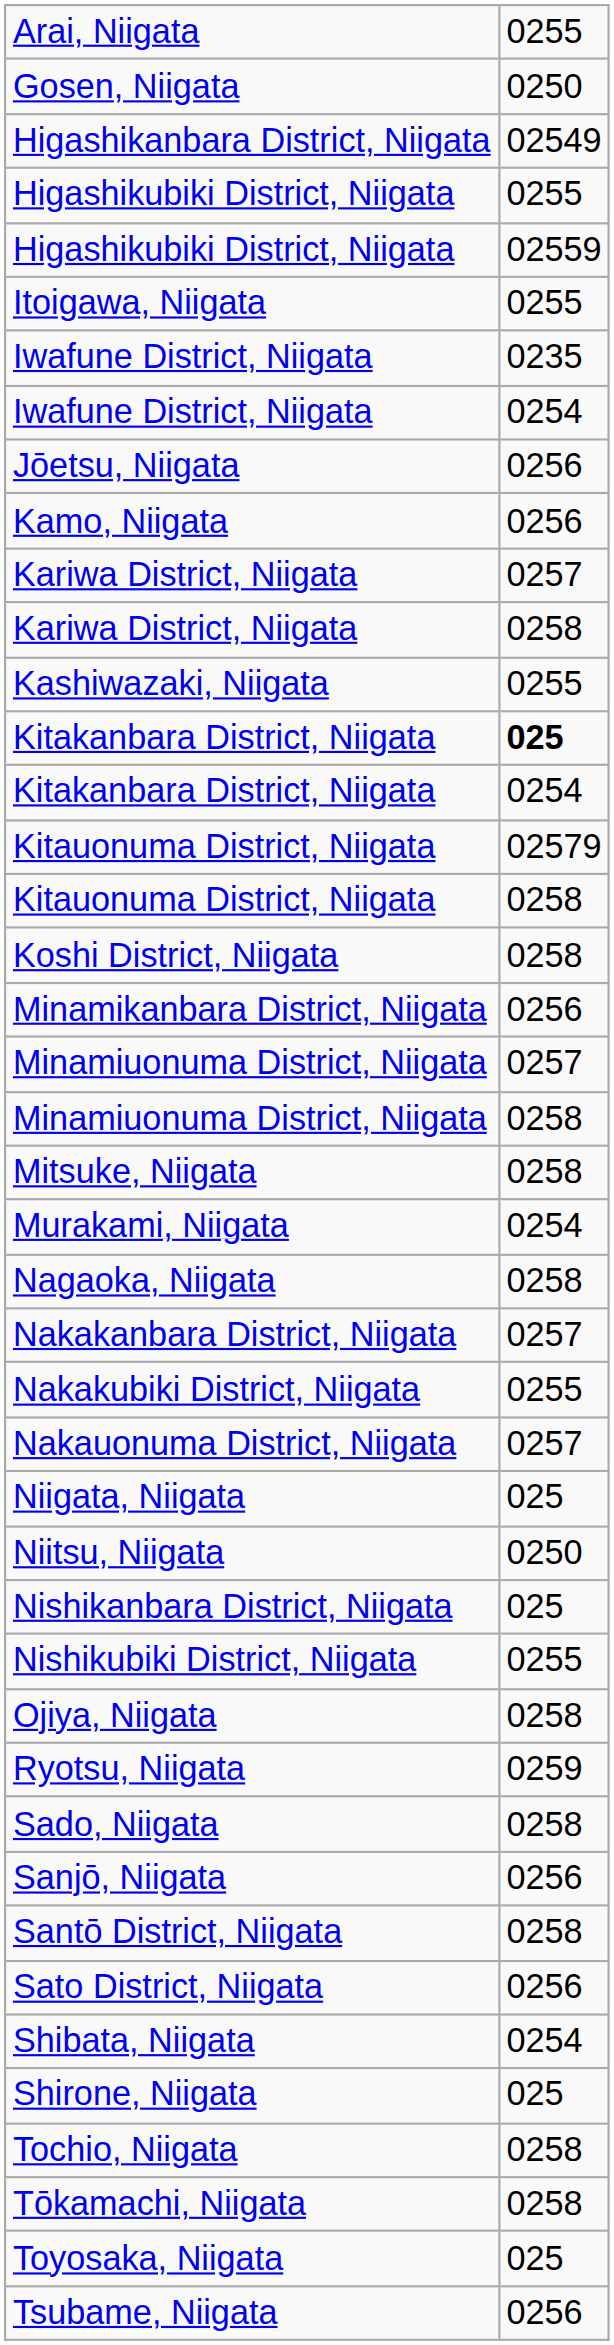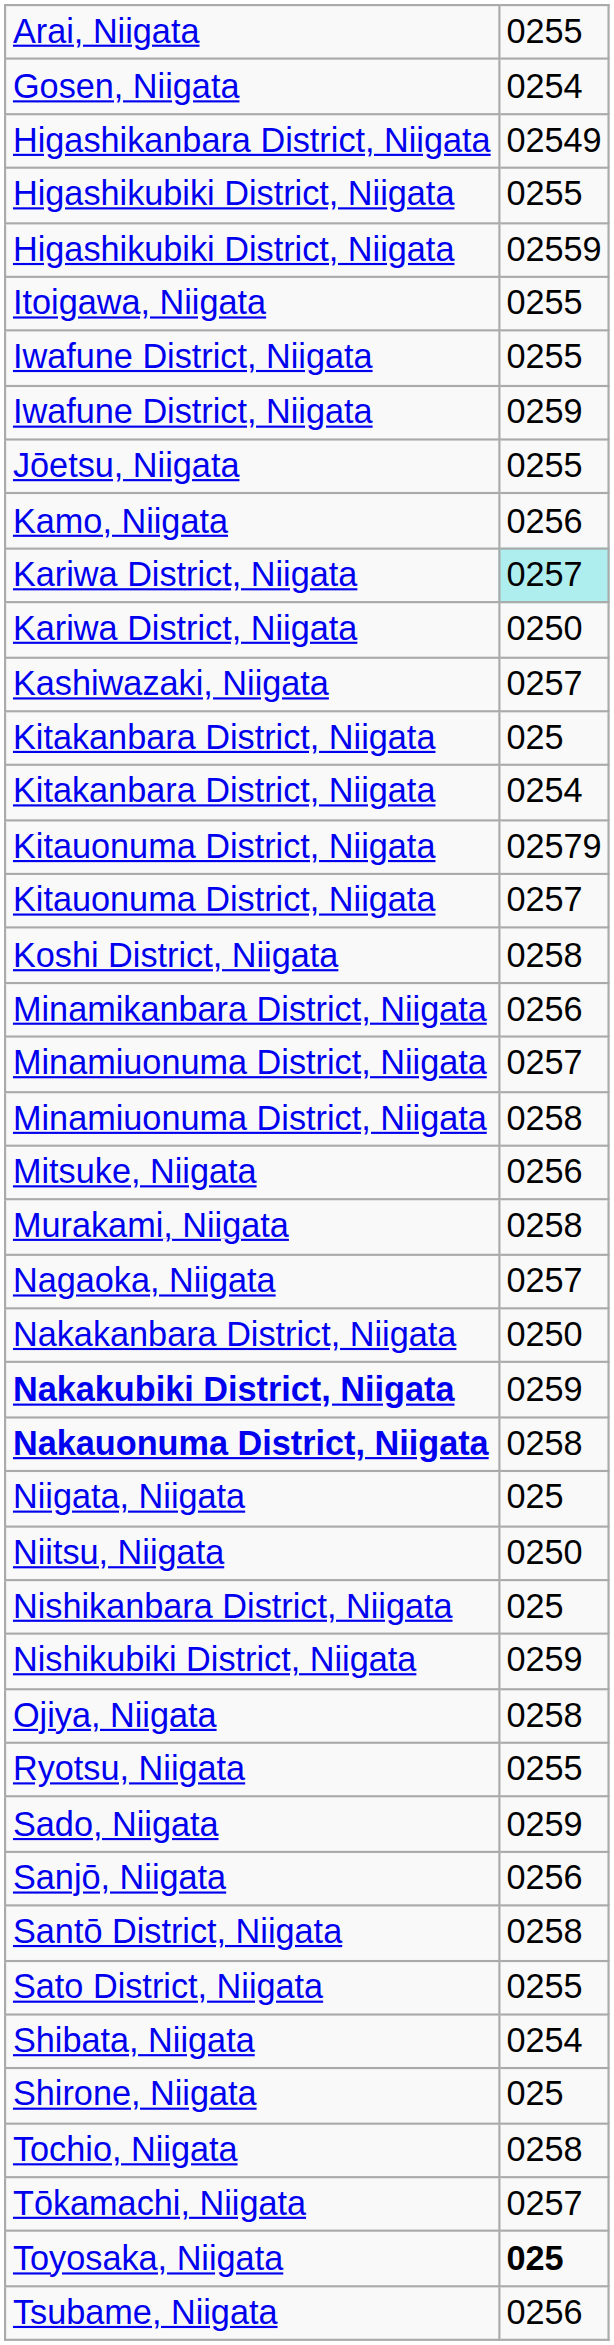(544, 85) 0250 -> (544, 85) 0254
(544, 357) 0235 -> (544, 357) 0255
(544, 411) 0254 -> (544, 411) 0259
(544, 466) 0256 -> (544, 466) 0255
(544, 574) no background -> (544, 574) paleturquoise background
(544, 628) 0258 -> (544, 628) 0250
(544, 683) 0255 -> (544, 683) 0257
(535, 737) bold -> (535, 737) normal
(544, 900) 0258 -> (544, 900) 0257
(544, 1172) 0258 -> (544, 1172) 0256
(544, 1226) 0254 -> (544, 1226) 0258
(544, 1280) 0258 -> (544, 1280) 0257
(544, 1334) 0257 -> (544, 1334) 0250
(217, 1389) normal -> (234, 1389) bold
(544, 1389) 0255 -> (544, 1389) 0259
(235, 1443) normal -> (251, 1443) bold
(544, 1443) 0257 -> (544, 1443) 0258
(544, 1660) 0255 -> (544, 1660) 0259
(544, 1769) 0259 -> (544, 1769) 0255
(544, 1823) 0258 -> (544, 1823) 0259
(544, 1986) 0256 -> (544, 1986) 0255
(544, 2203) 0258 -> (544, 2203) 0257
(535, 2258) normal -> (535, 2258) bold
